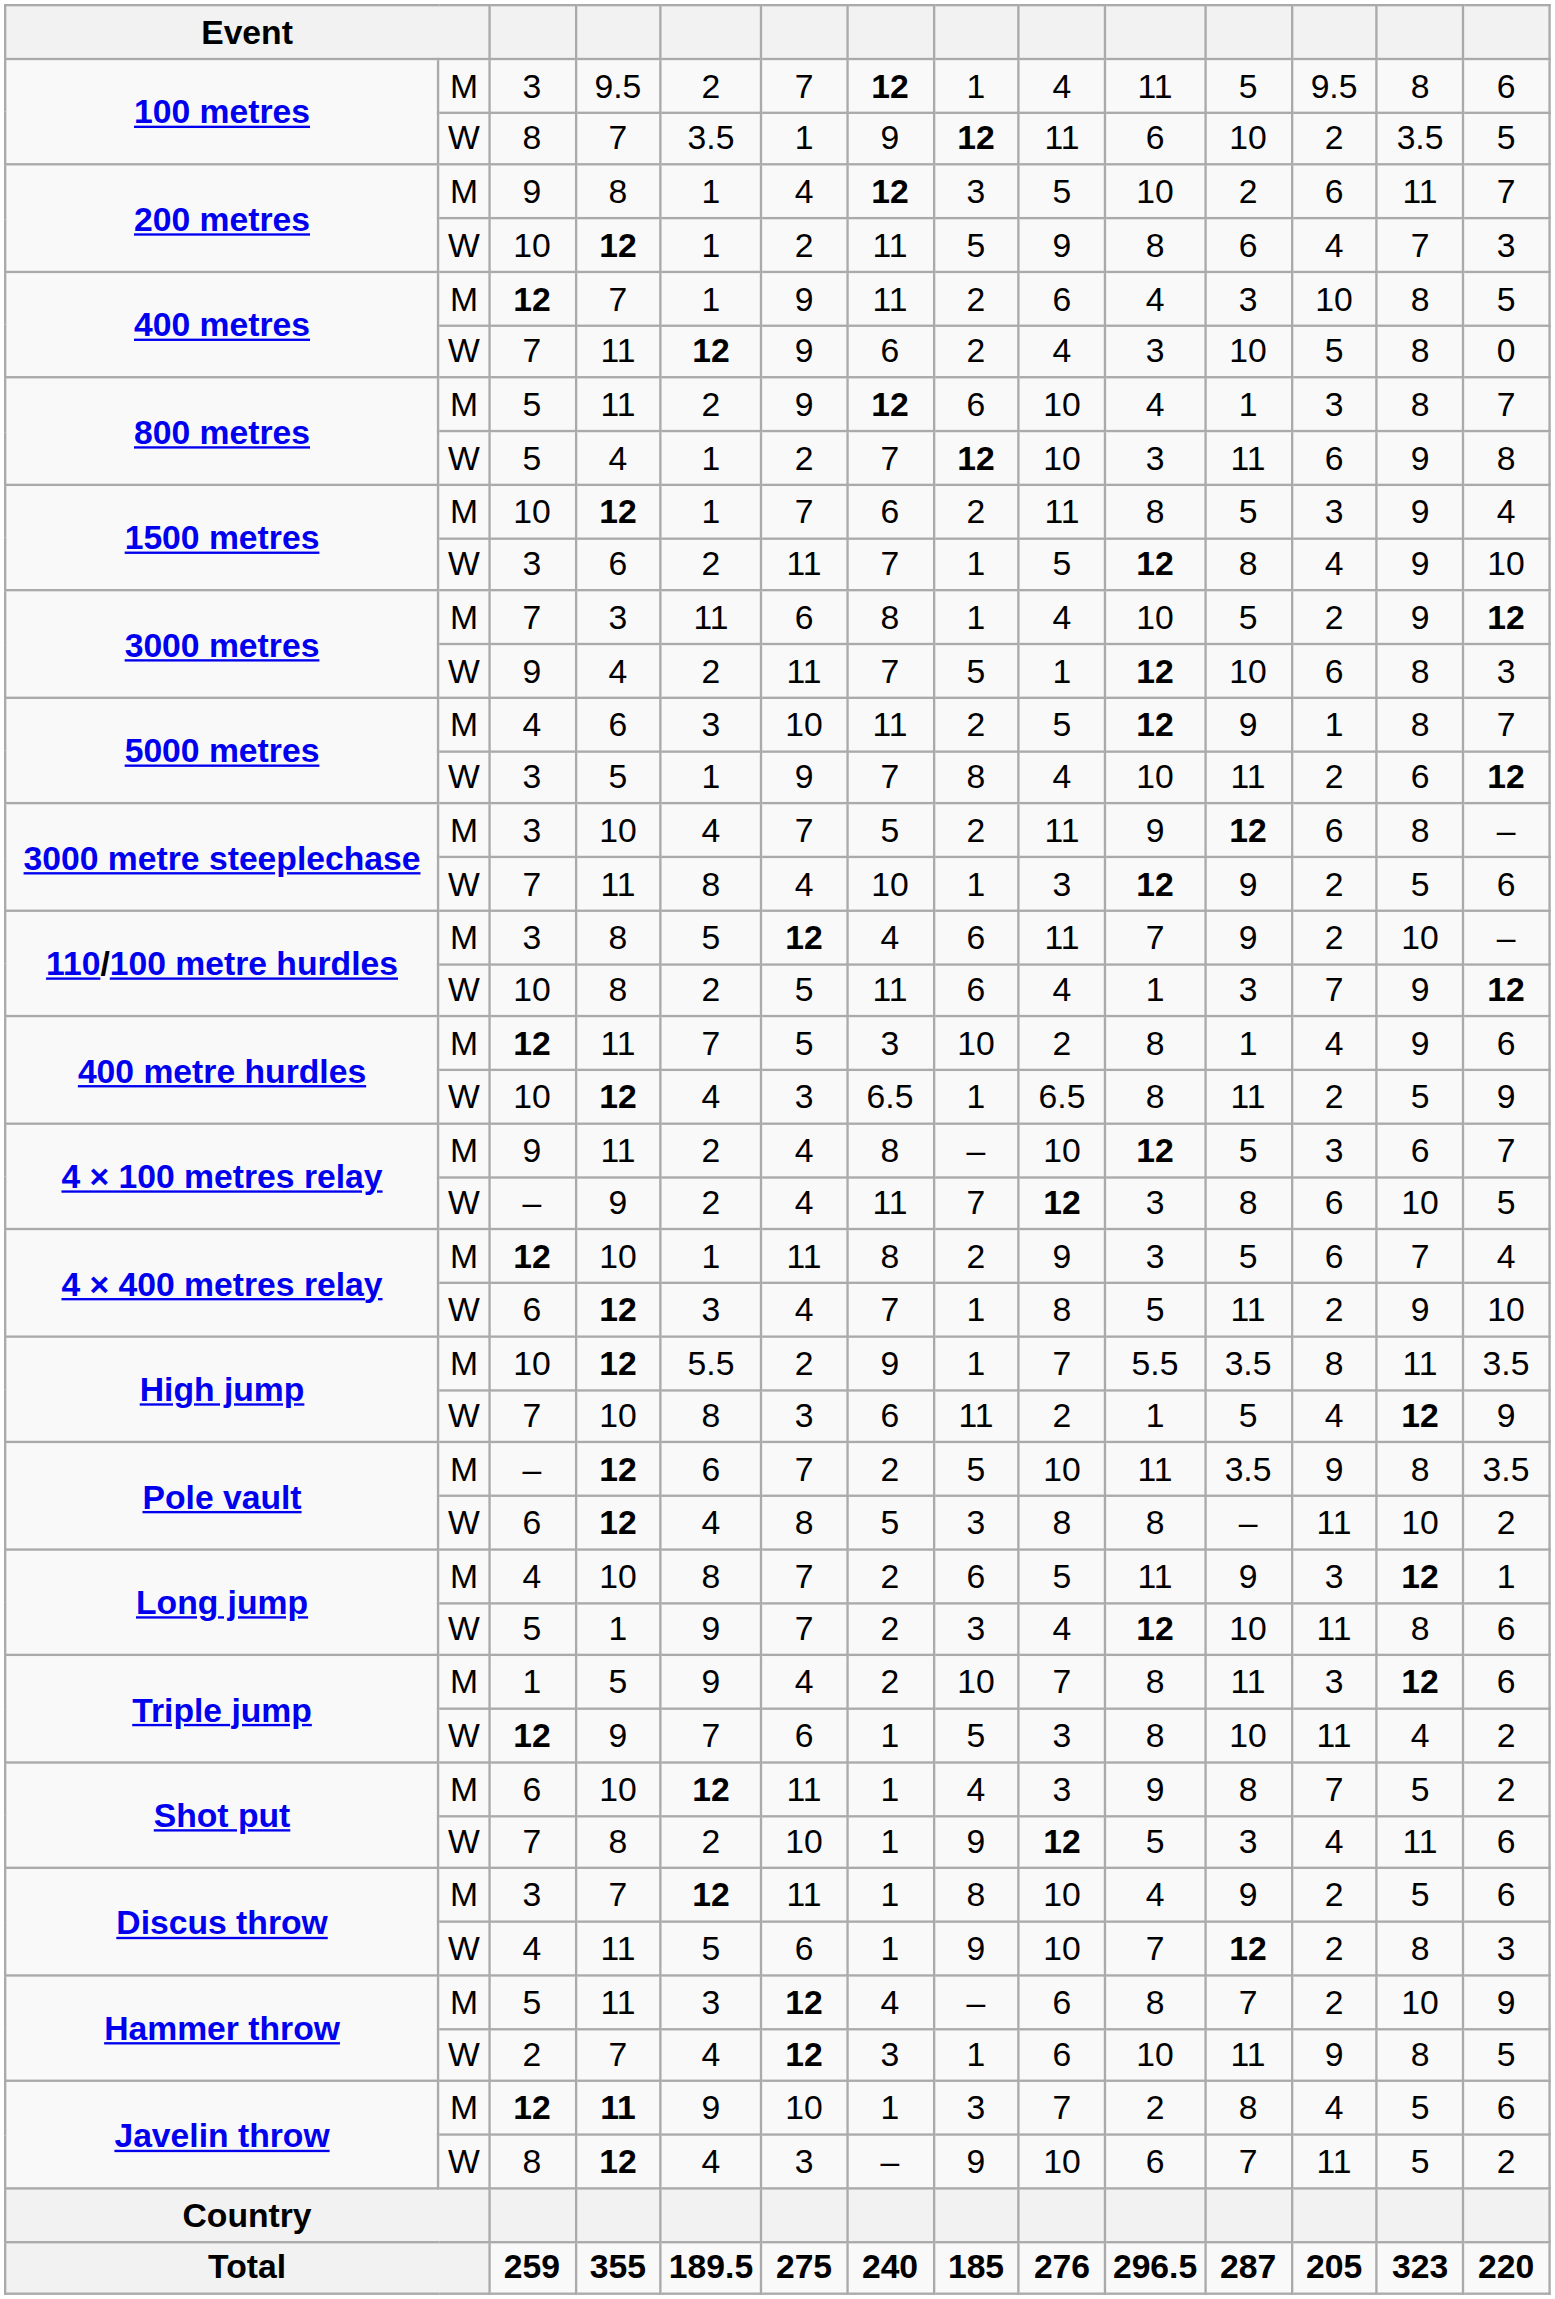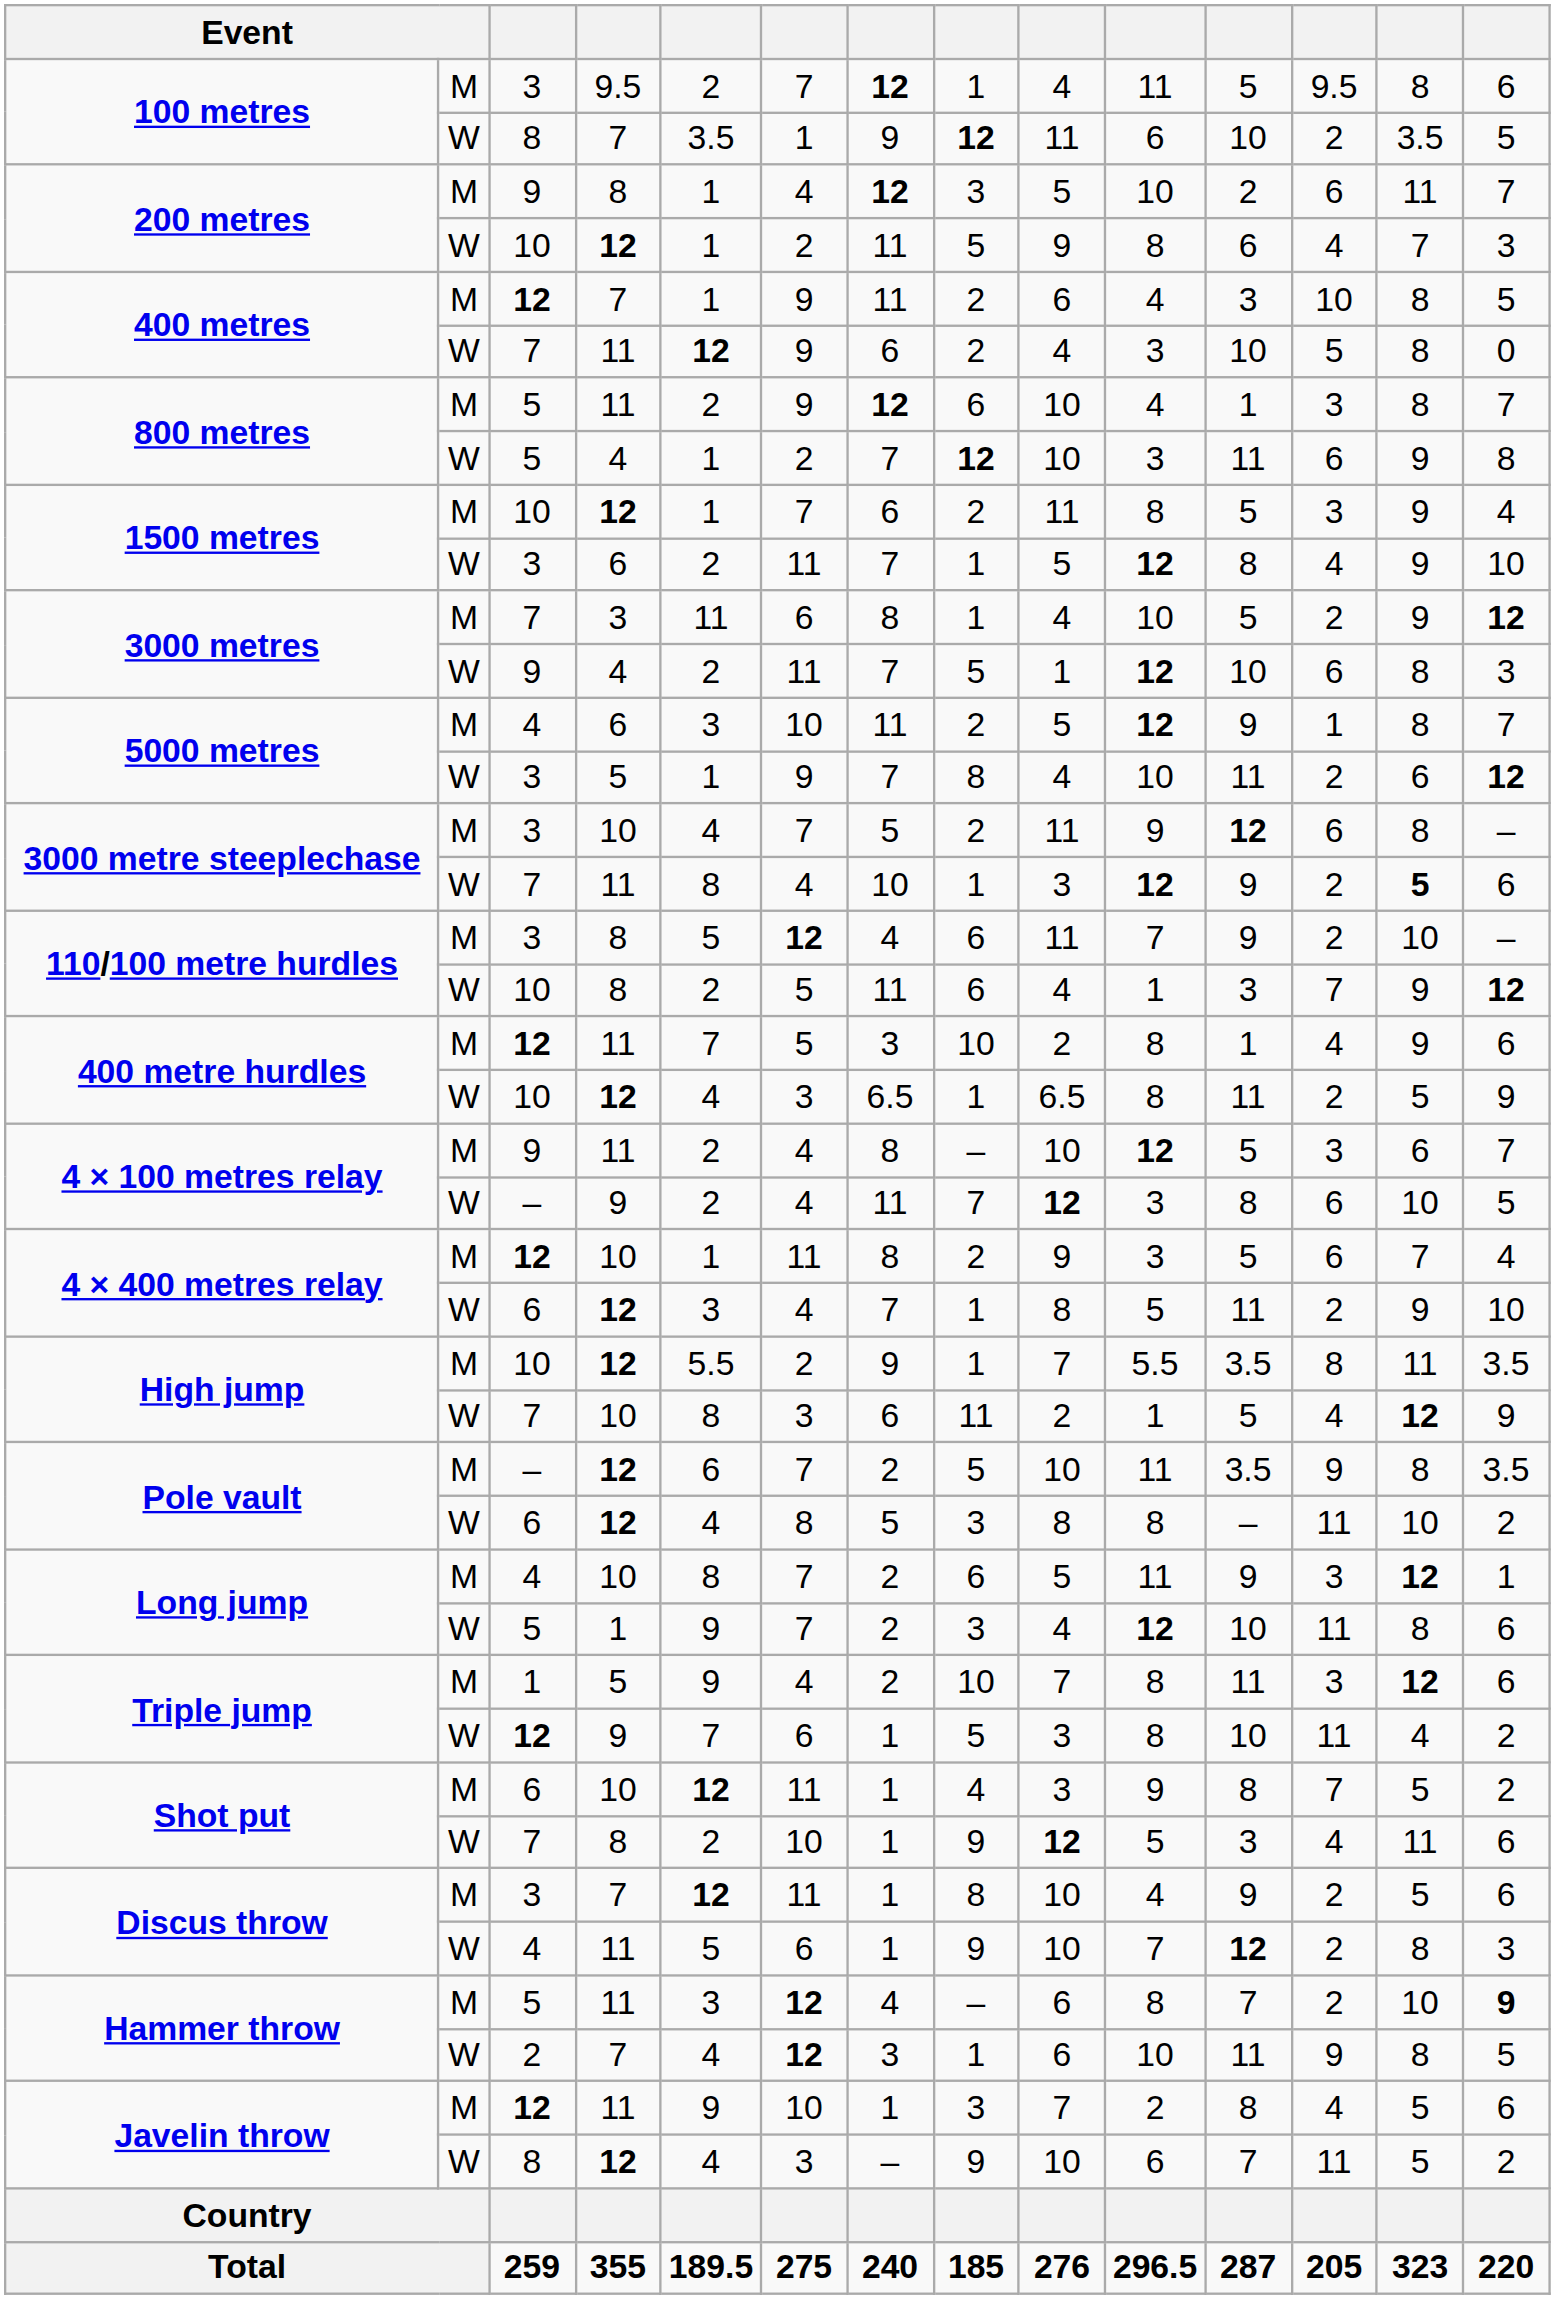(1420, 884) normal -> (1420, 884) bold
(1506, 2002) normal -> (1506, 2002) bold
(618, 2108) bold -> (618, 2108) normal
